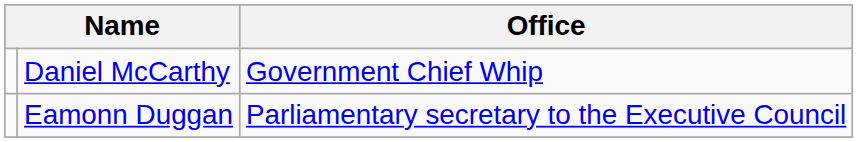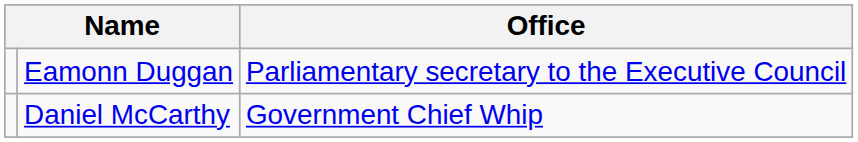rows swapped: (127, 70) <-> (129, 114)
